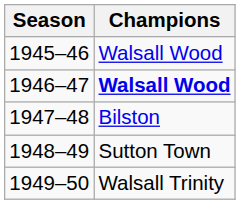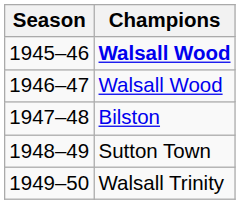(161, 53) normal -> (165, 53) bold
(165, 85) bold -> (161, 85) normal
